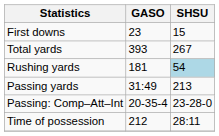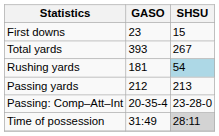(143, 85) 31:49 -> (138, 85) 212
(138, 121) 212 -> (143, 121) 31:49
(187, 121) no background -> (187, 121) lightgrey background
